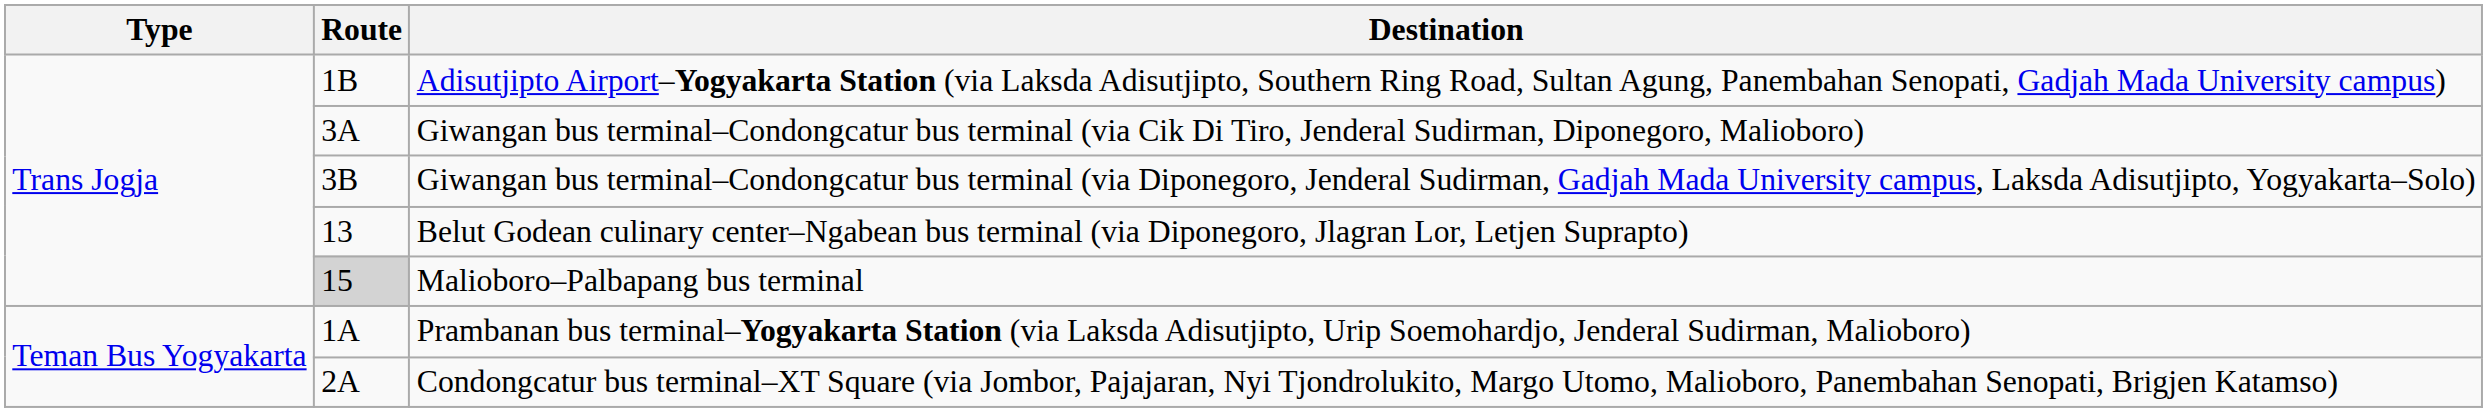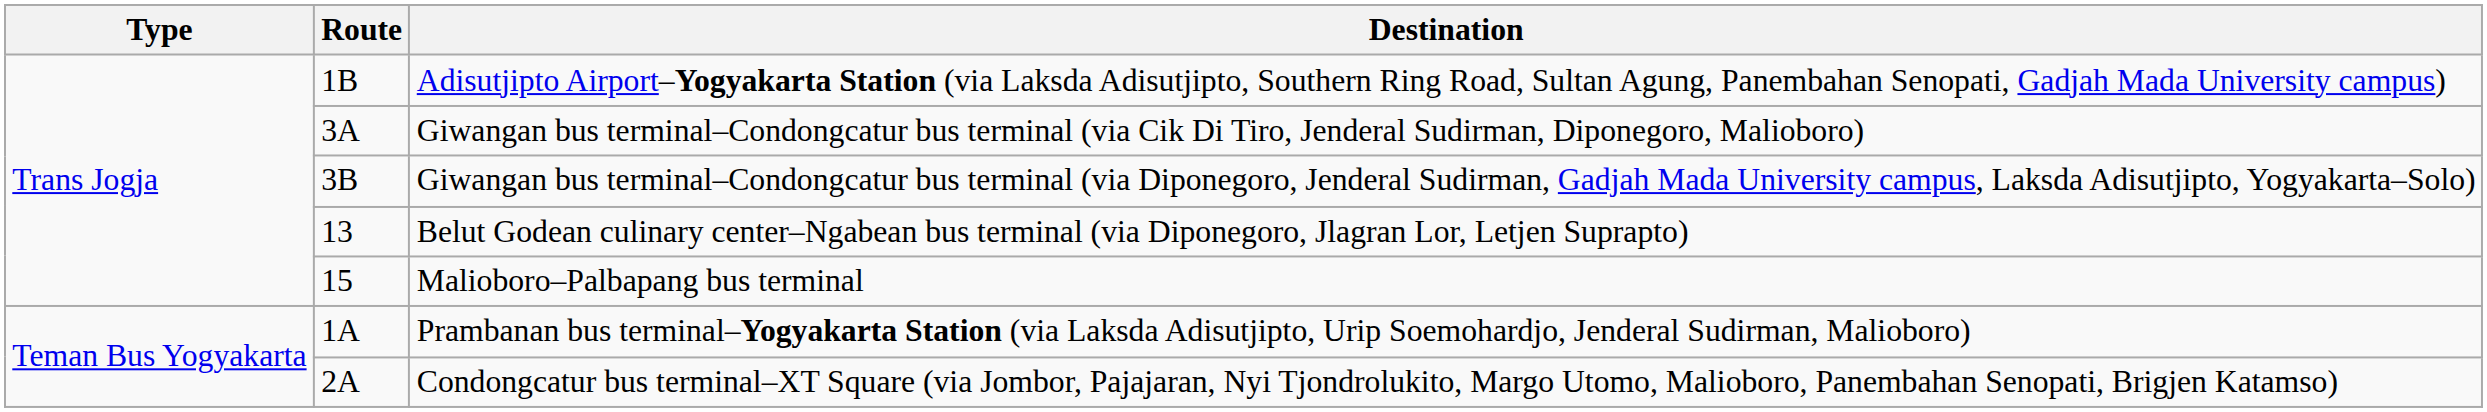(337, 280) lightgrey background -> (337, 280) no background
